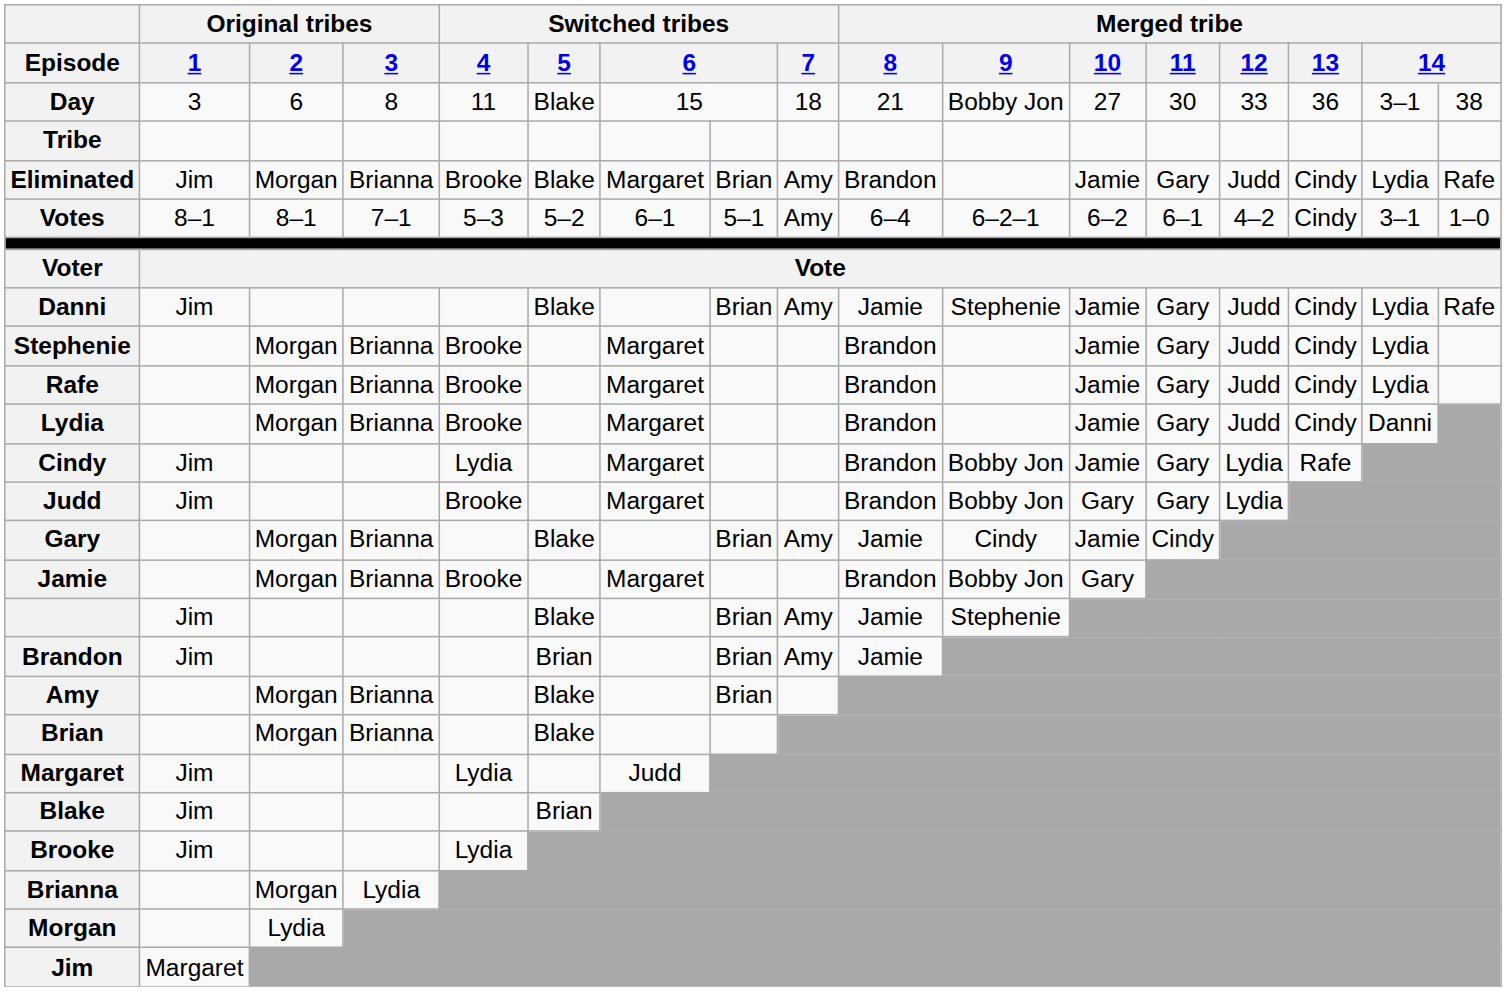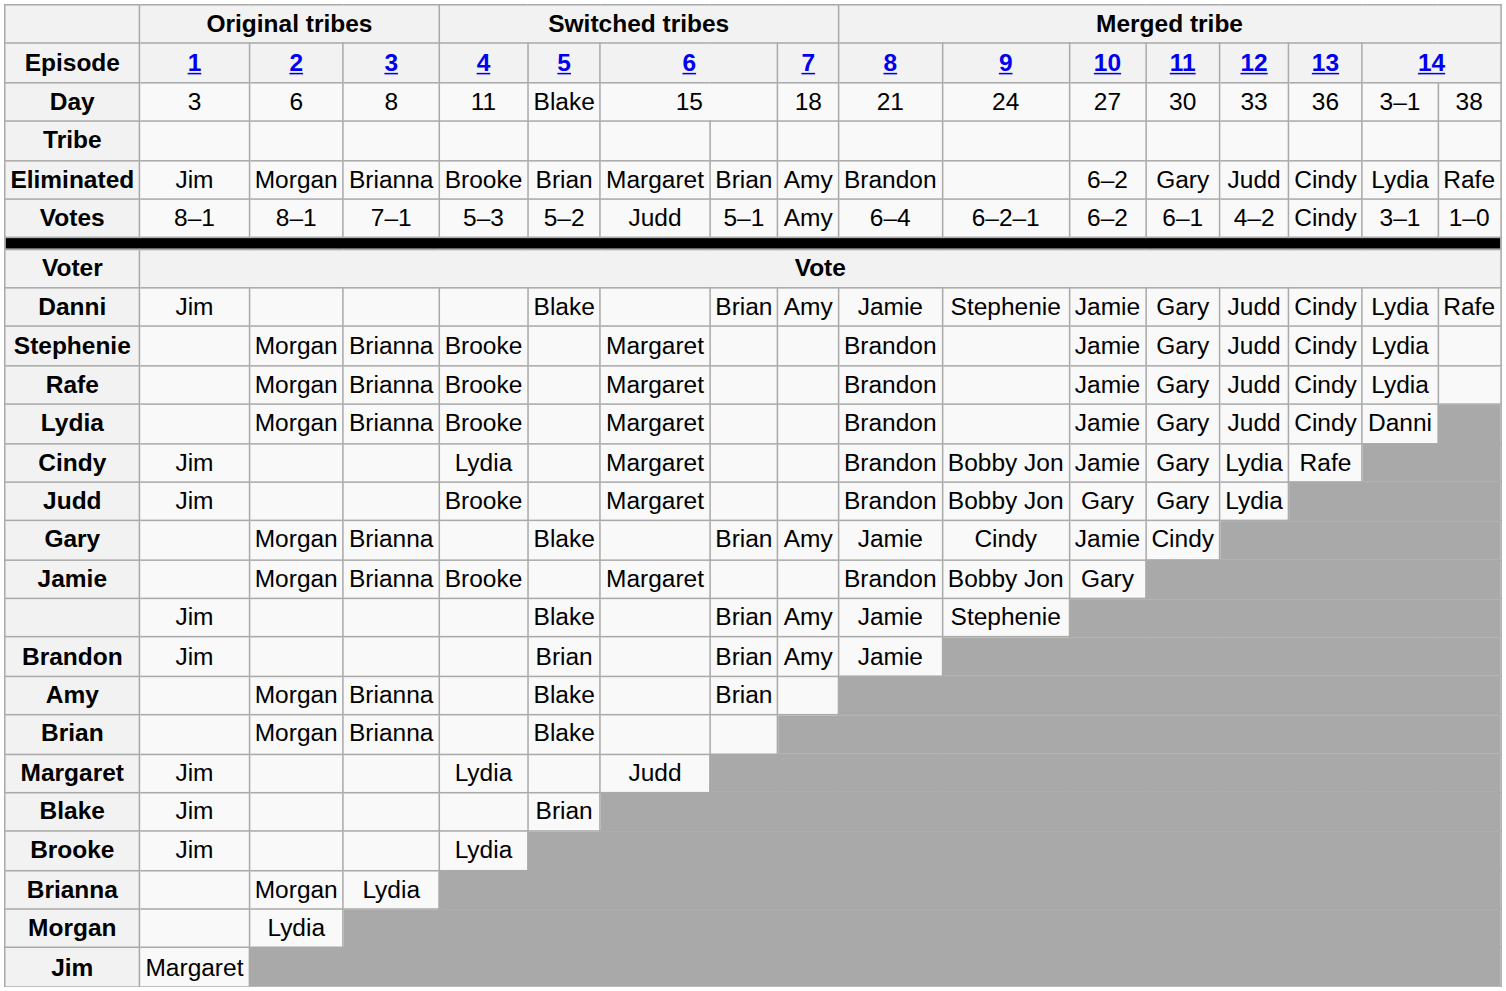(1006, 101) Bobby Jon -> (1006, 101) 24
(564, 179) Blake -> (564, 179) Brian
(1107, 179) Jamie -> (1107, 179) 6–2
(655, 218) 6–1 -> (655, 218) Judd
